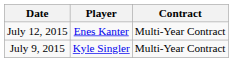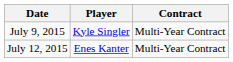rows swapped: (37, 48) <-> (37, 31)
